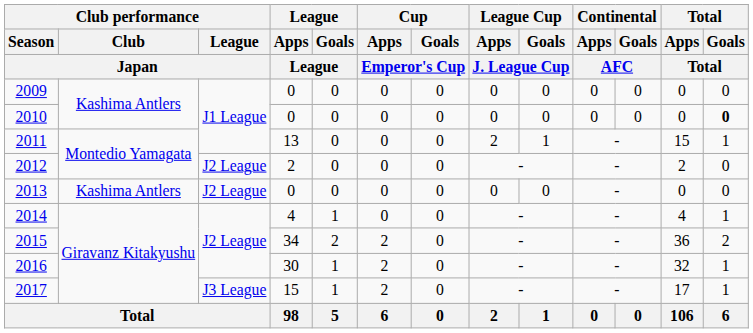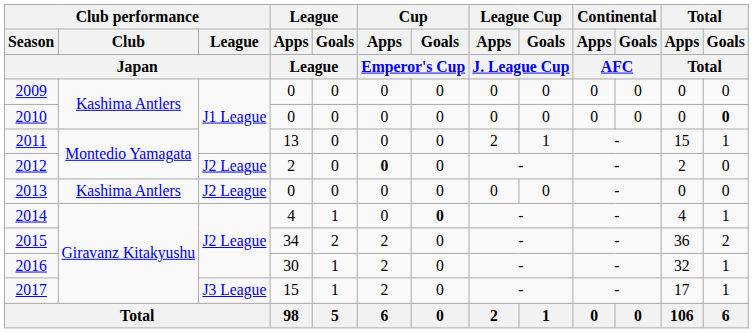(384, 166) normal -> (384, 166) bold
(440, 215) normal -> (440, 215) bold
